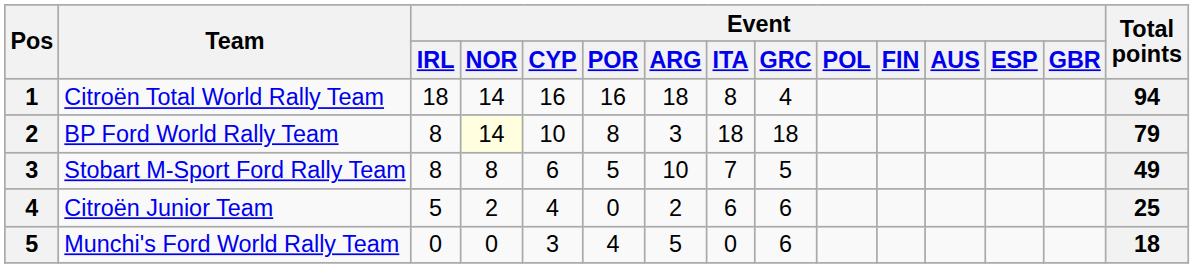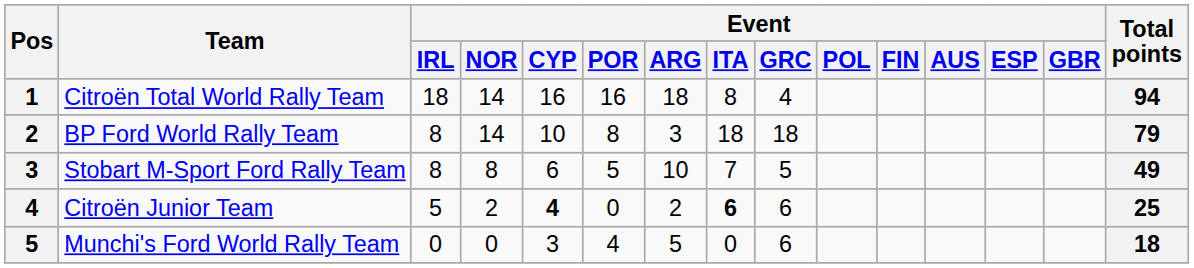(491, 134) lightyellow background -> (491, 134) no background
(553, 207) normal -> (553, 207) bold
(730, 207) normal -> (730, 207) bold
